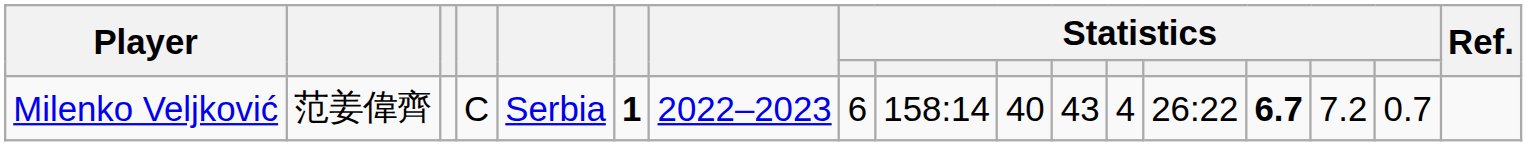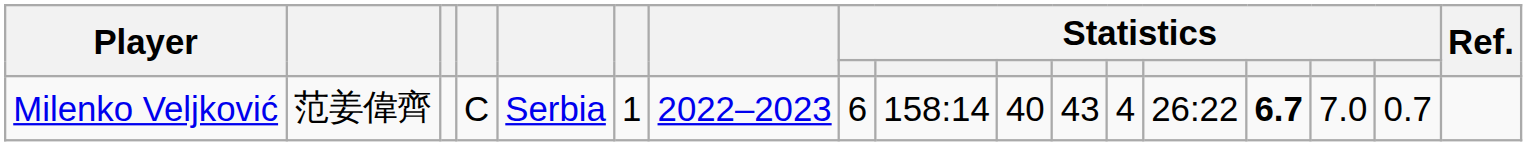(632, 109) bold -> (632, 109) normal
(1343, 109) 7.2 -> (1343, 109) 7.0
